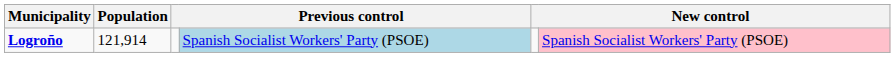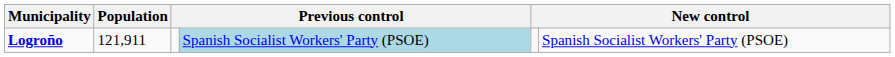(122, 40) 121,914 -> (122, 40) 121,911
(665, 40) pink background -> (665, 40) no background
